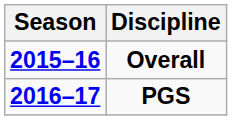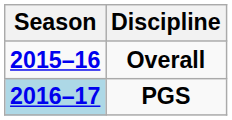(55, 96) no background -> (55, 96) lightblue background
